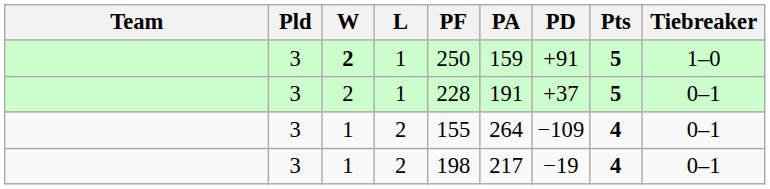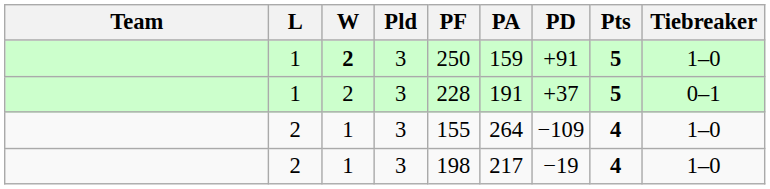columns swapped: (295, 22) <-> (401, 22)
(704, 129) 0–1 -> (704, 129) 1–0
(704, 165) 0–1 -> (704, 165) 1–0
